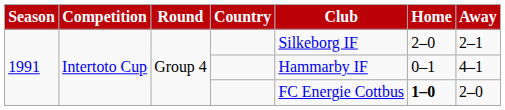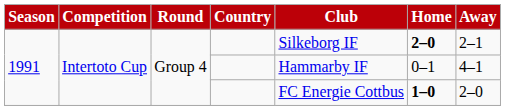(423, 42) normal -> (423, 42) bold
